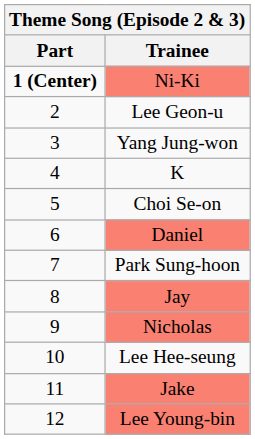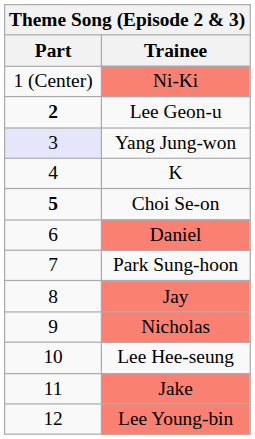(55, 81) bold -> (53, 81) normal
(55, 111) normal -> (53, 111) bold
(55, 142) no background -> (53, 142) lavender background
(55, 204) normal -> (53, 204) bold
